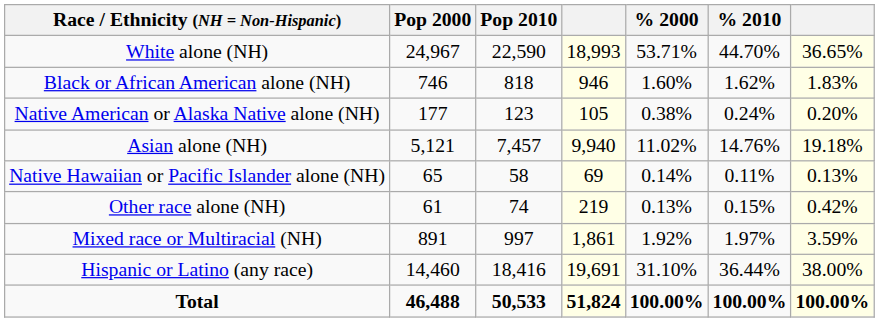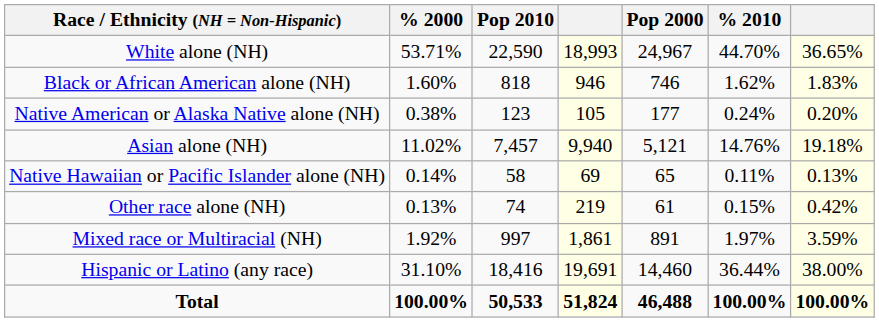columns swapped: (433, 20) <-> (667, 20)
